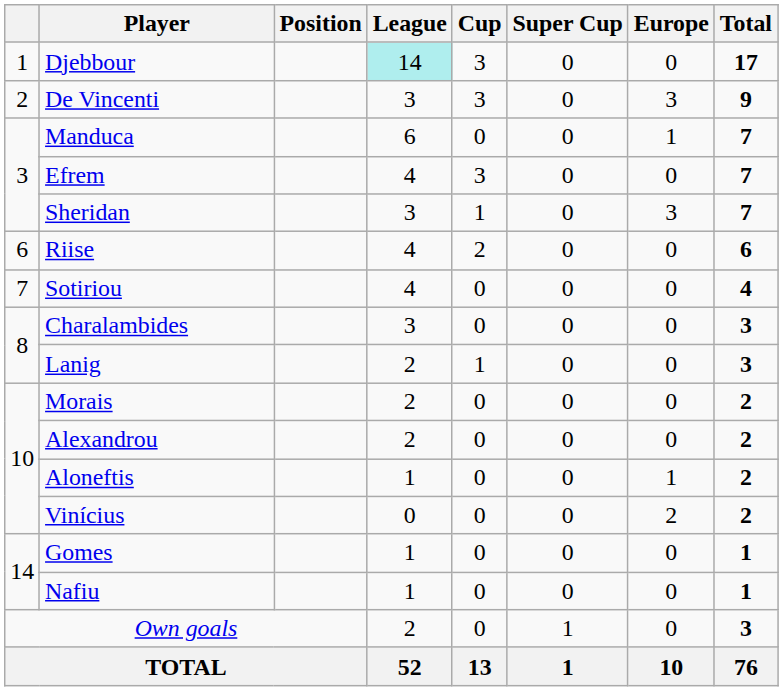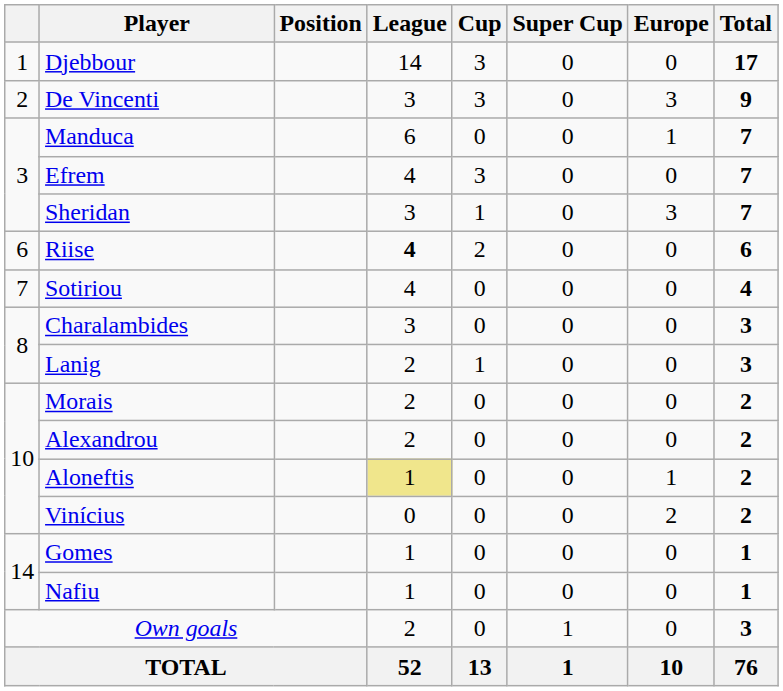(410, 61) paleturquoise background -> (410, 61) no background
(410, 250) normal -> (410, 250) bold
(410, 477) no background -> (410, 477) khaki background
